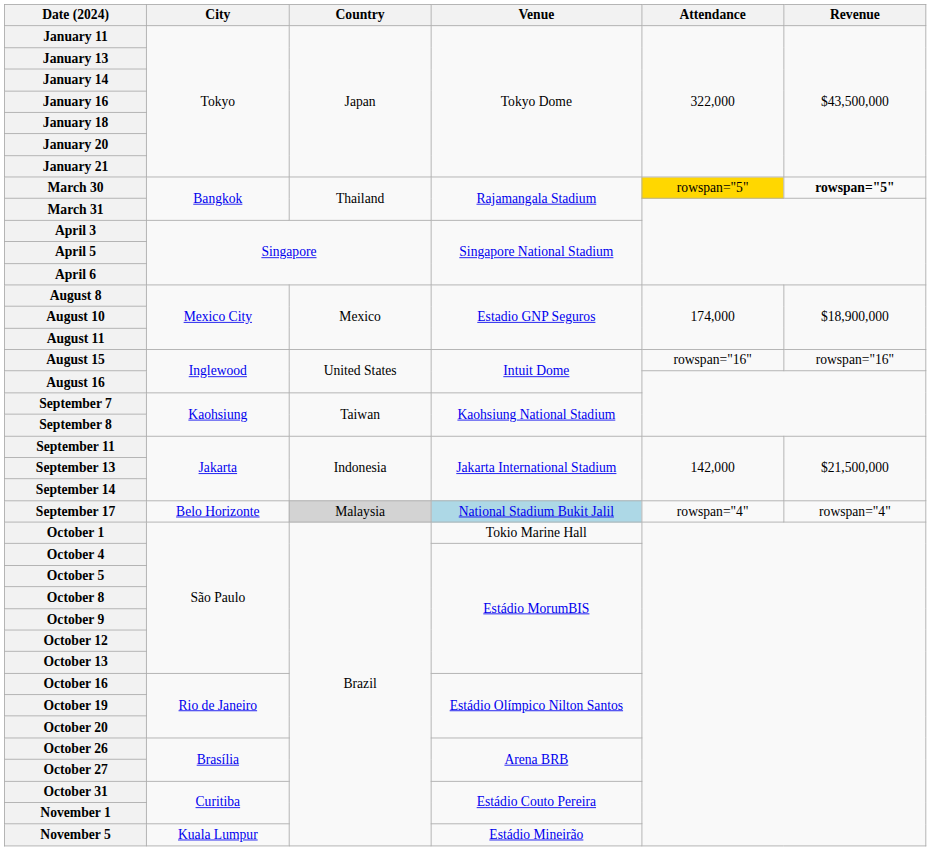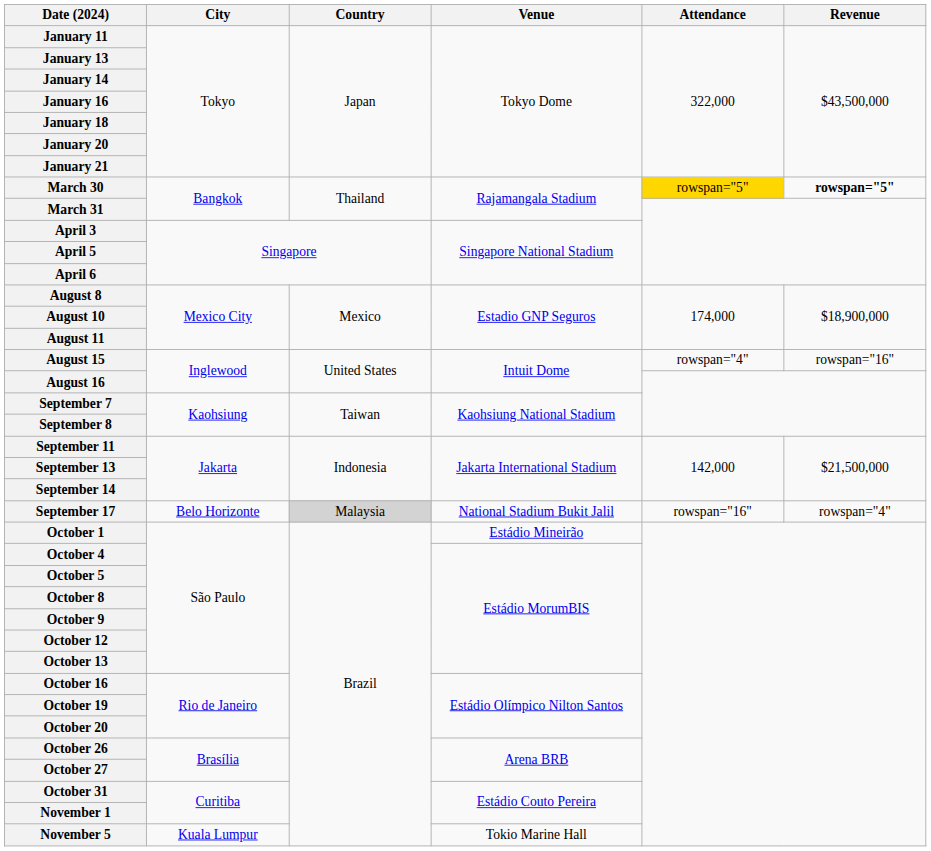(713, 360) rowspan="16" -> (713, 360) rowspan="4"
(536, 511) lightblue background -> (536, 511) no background
(713, 511) rowspan="4" -> (713, 511) rowspan="16"
(536, 532) Tokio Marine Hall -> (536, 532) Estádio Mineirão
(536, 834) Estádio Mineirão -> (536, 834) Tokio Marine Hall
